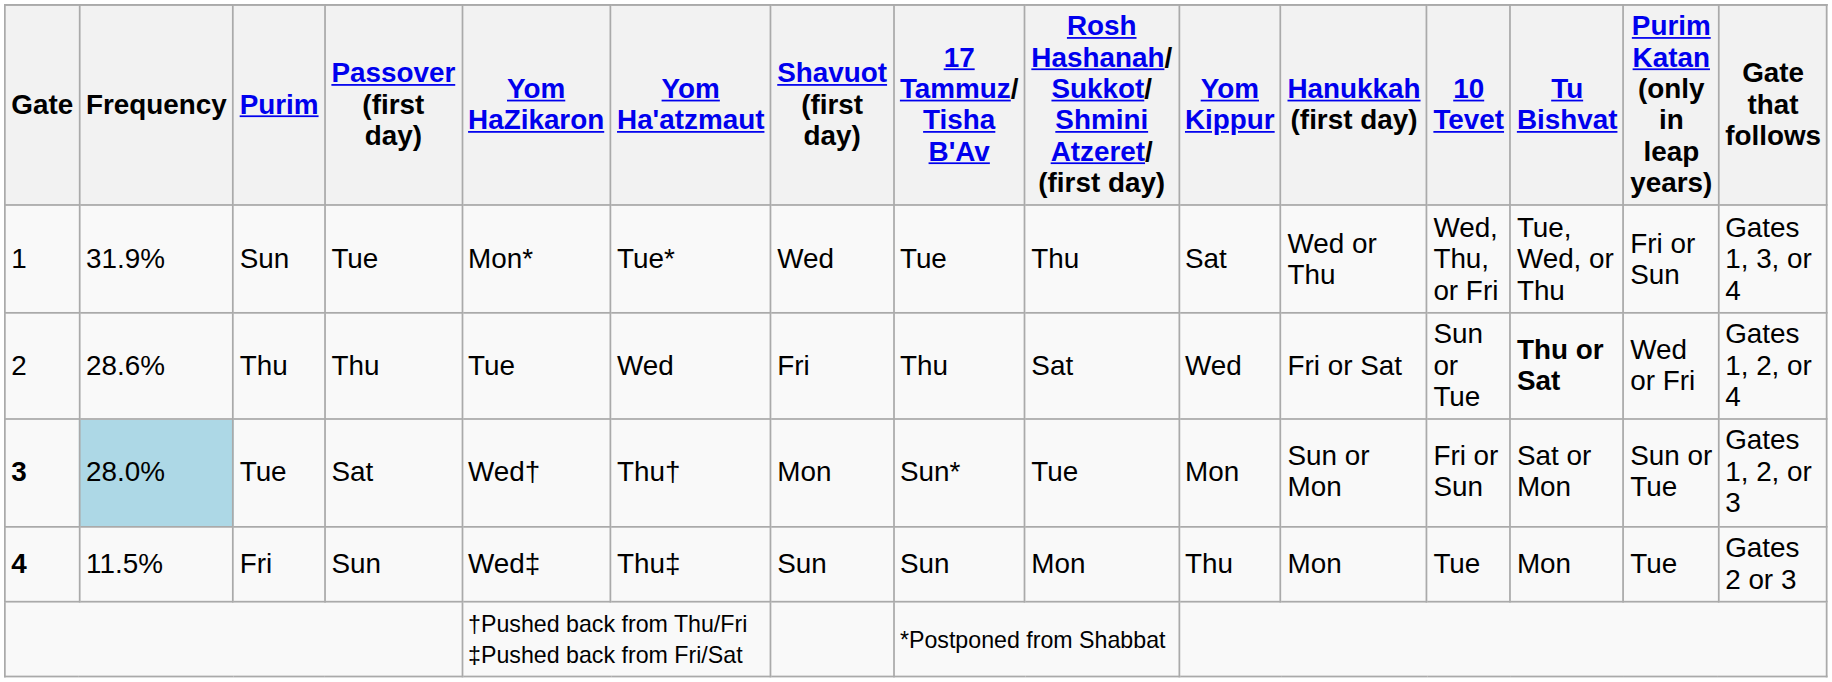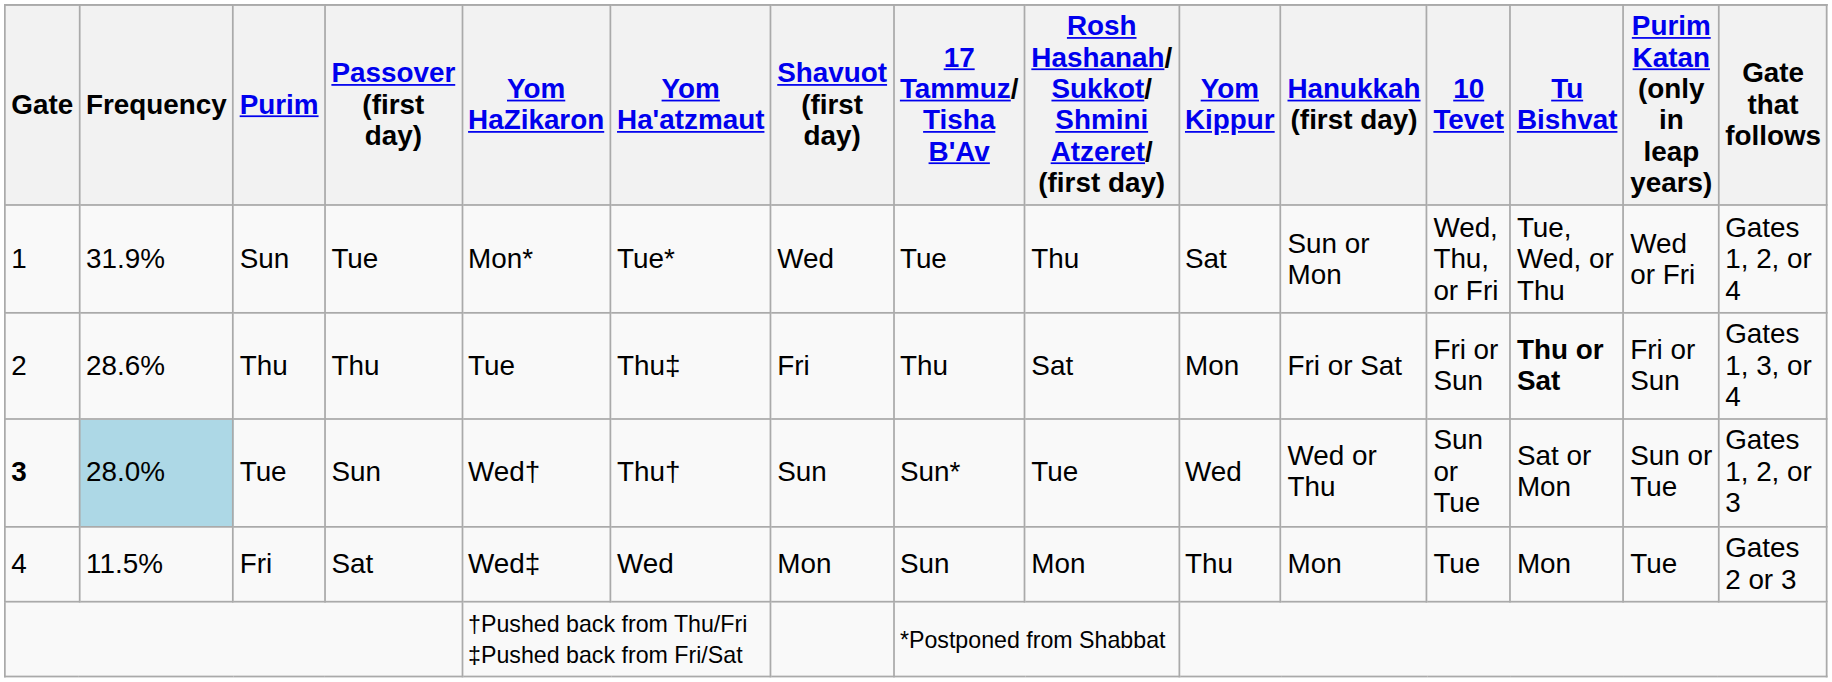(1332, 258) Wed or Thu -> (1329, 258) Sun or Mon
(1663, 258) Fri or Sun -> (1663, 258) Wed or Fri
(1769, 258) Gates 1, 3, or 4 -> (1769, 258) Gates 1, 2, or 4
(645, 365) Wed -> (649, 365) Thu‡
(1213, 365) Wed -> (1212, 365) Mon
(1458, 365) Sun or Tue -> (1466, 365) Fri or Sun
(1663, 365) Wed or Fri -> (1663, 365) Fri or Sun
(1769, 365) Gates 1, 2, or 4 -> (1769, 365) Gates 1, 3, or 4
(352, 472) Sat -> (356, 472) Sun
(804, 472) Mon -> (802, 472) Sun
(1212, 472) Mon -> (1213, 472) Wed
(1329, 472) Sun or Mon -> (1332, 472) Wed or Thu
(1466, 472) Fri or Sun -> (1458, 472) Sun or Tue
(19, 563) bold -> (19, 563) normal
(356, 563) Sun -> (352, 563) Sat
(649, 563) Thu‡ -> (645, 563) Wed
(802, 563) Sun -> (804, 563) Mon
